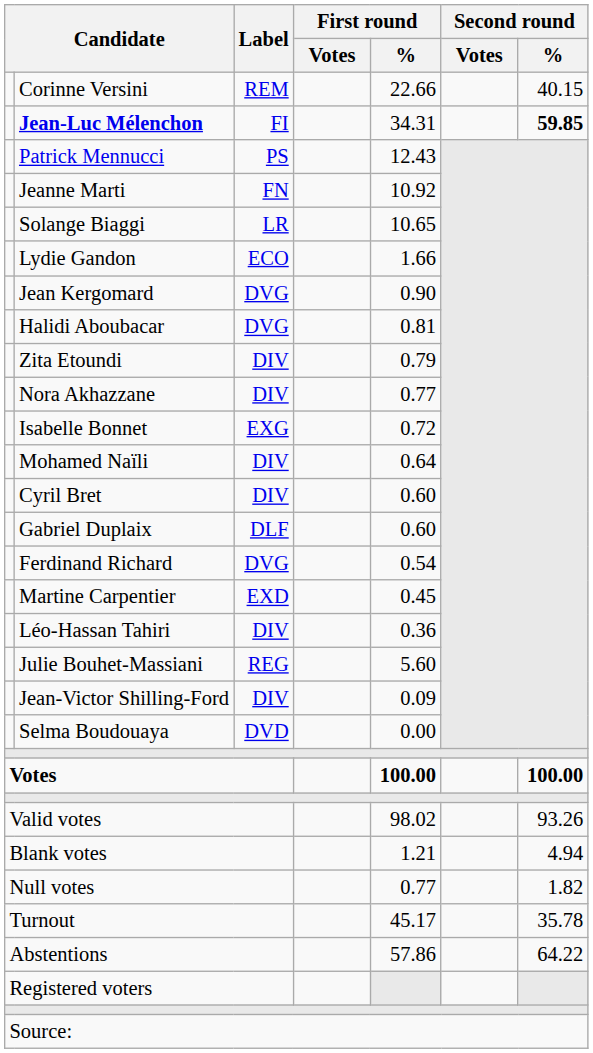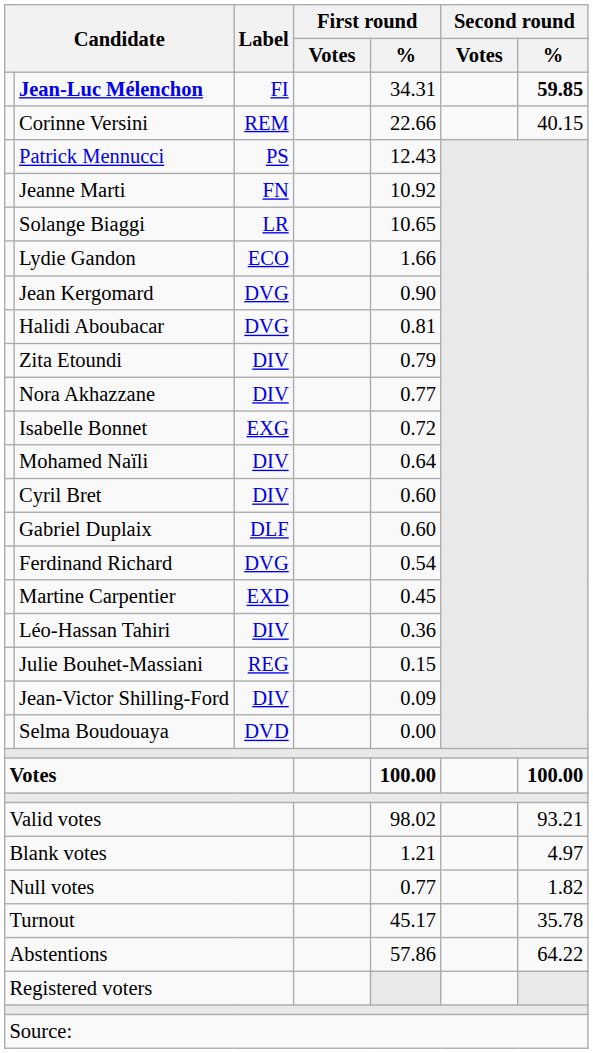rows swapped: (111, 123) <-> (83, 89)
(418, 664) 5.60 -> (418, 664) 0.15
(560, 818) 93.26 -> (560, 818) 93.21
(565, 852) 4.94 -> (565, 852) 4.97
